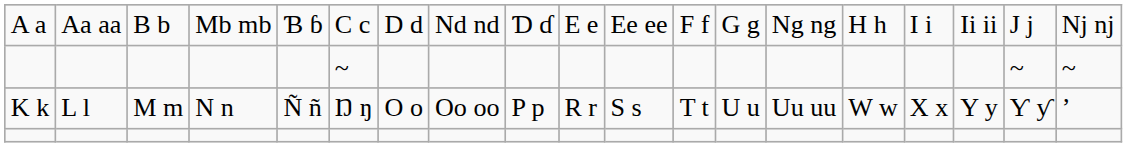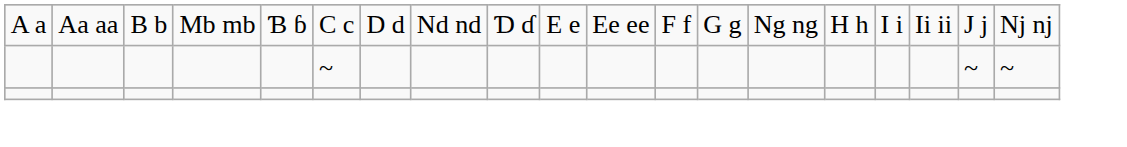- row: (30, 107)
